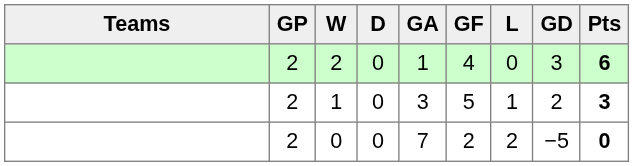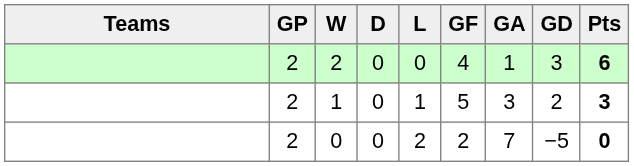columns swapped: (512, 24) <-> (423, 24)
